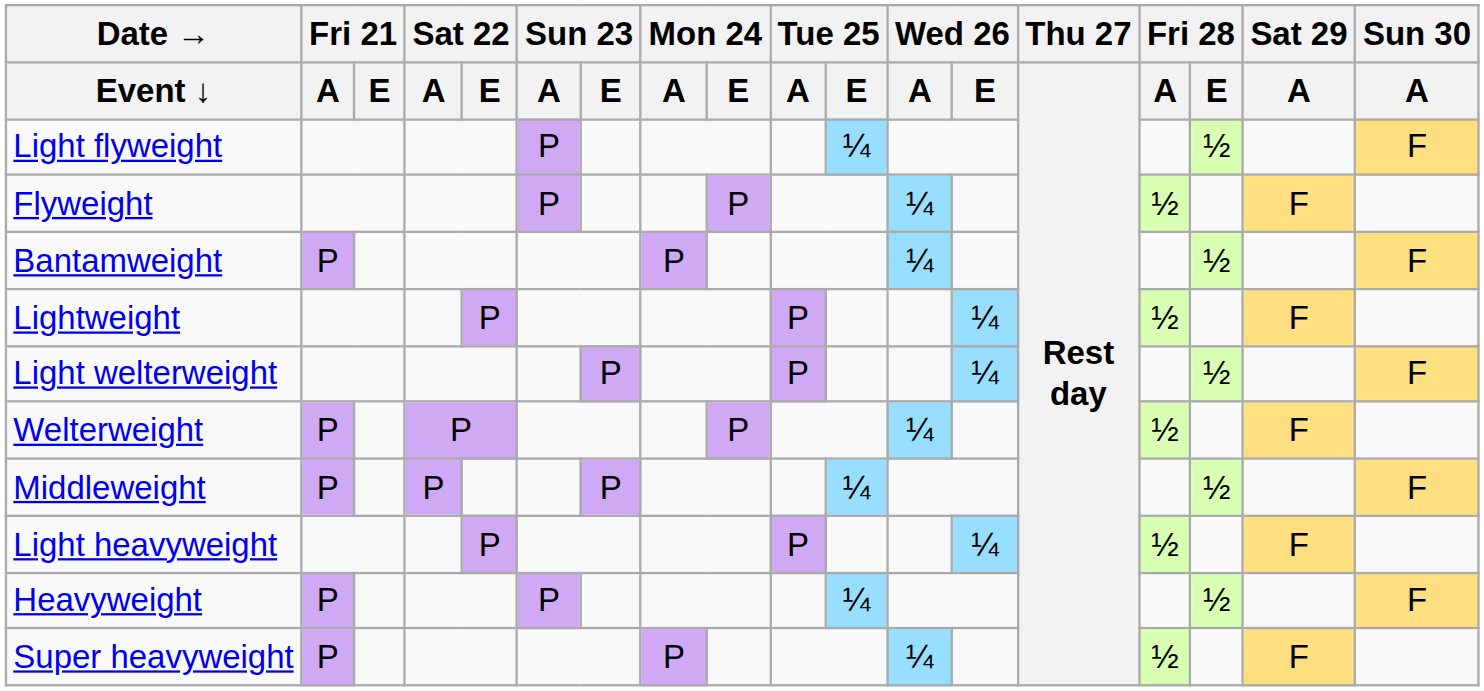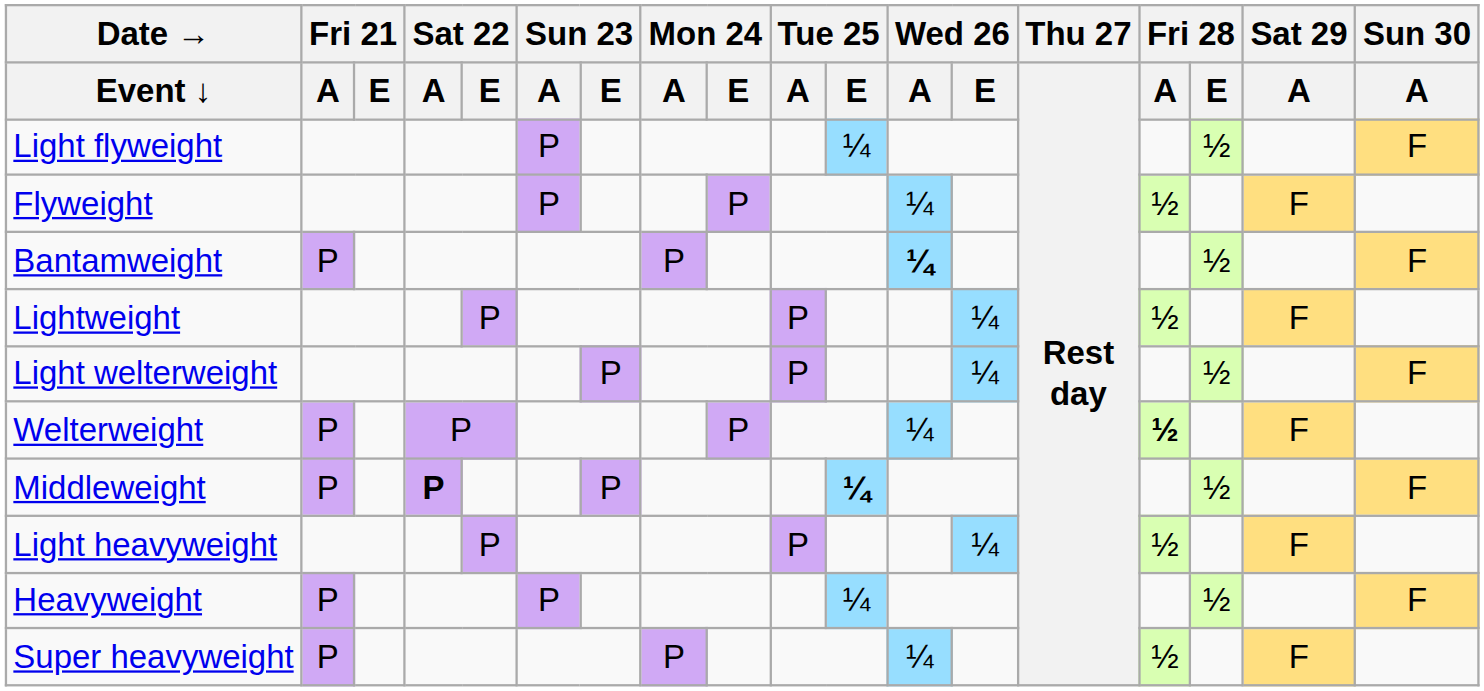(920, 260) normal -> (920, 260) bold
(1165, 430) normal -> (1165, 430) bold
(434, 487) normal -> (434, 487) bold
(857, 487) normal -> (857, 487) bold
